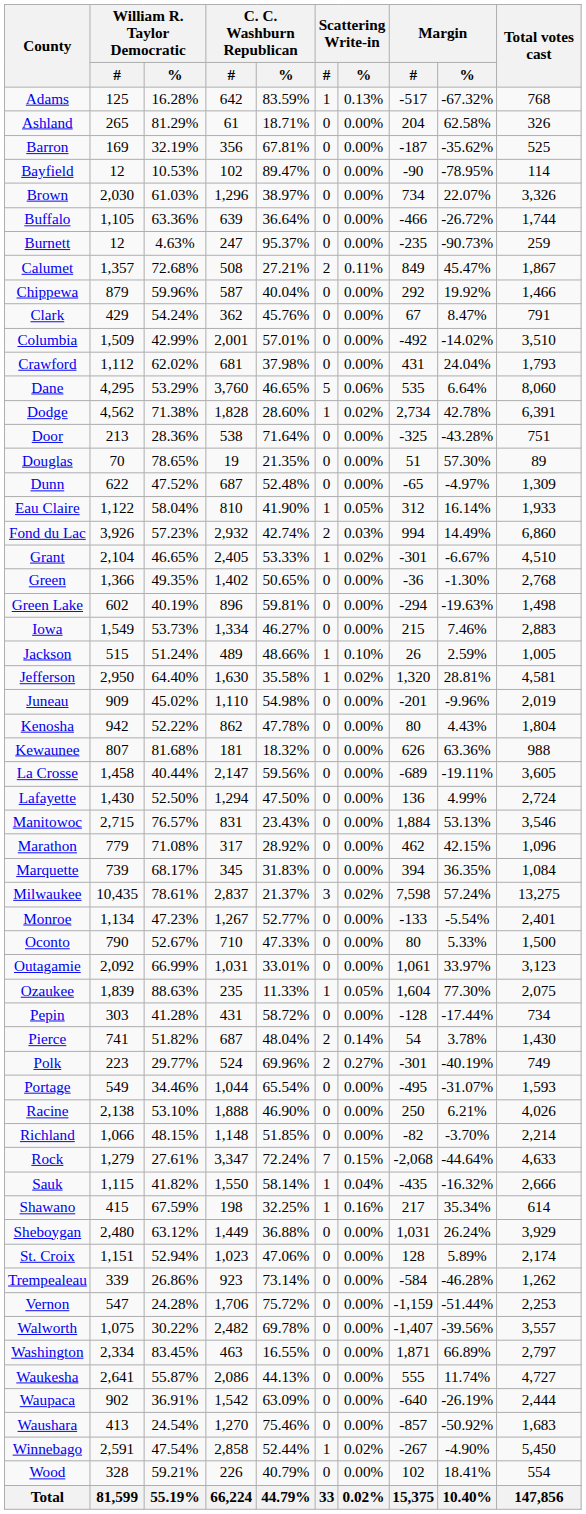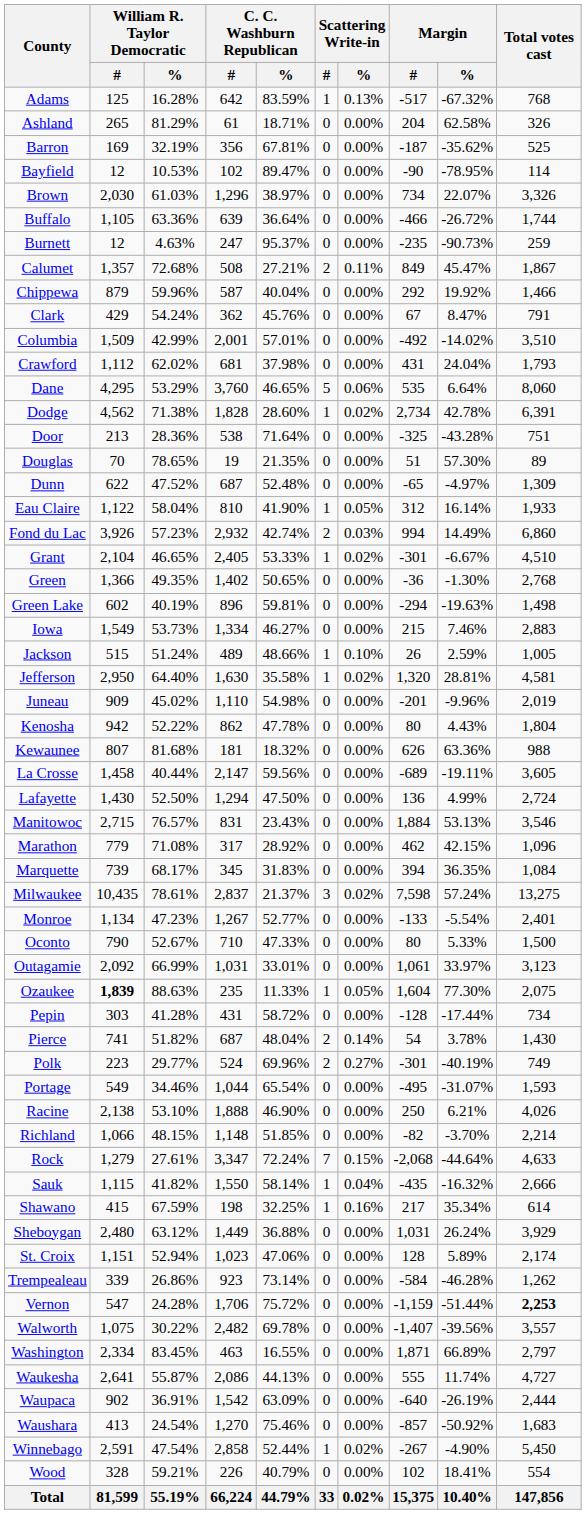(117, 990) normal -> (117, 990) bold
(539, 1304) normal -> (539, 1304) bold
